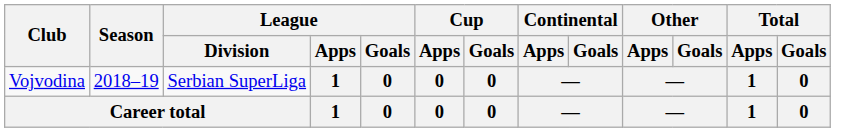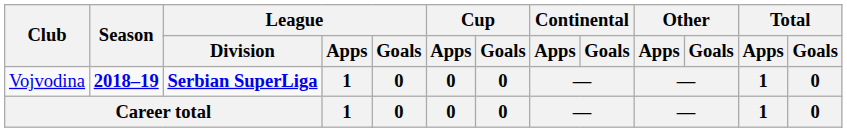(126, 81) normal -> (126, 81) bold
(237, 81) normal -> (242, 81) bold
